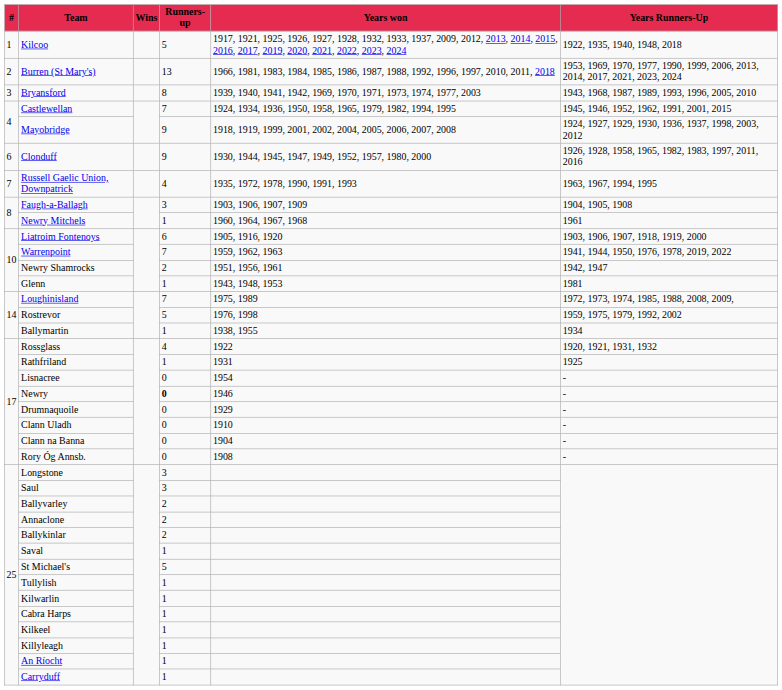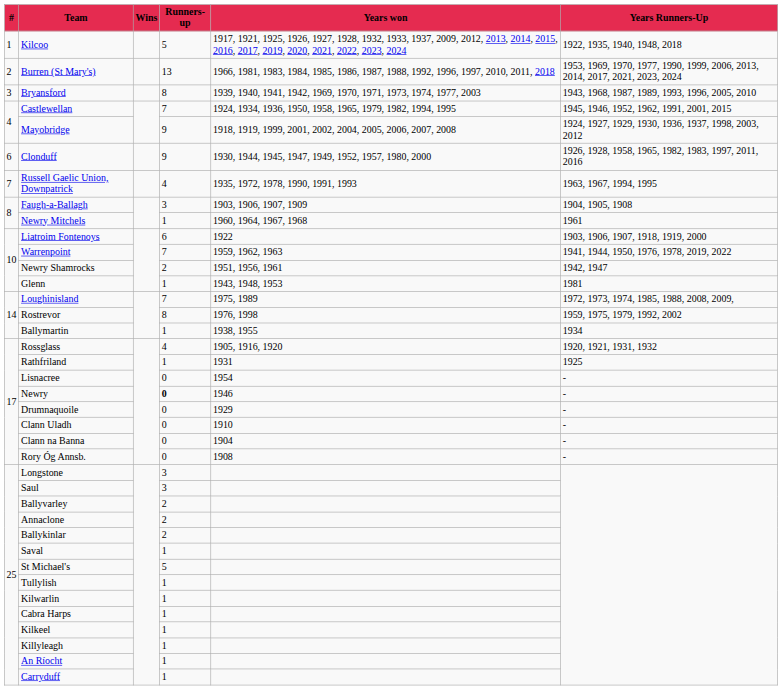(248, 236) 1905, 1916, 1920 -> (223, 236) 1922
(164, 315) 5 -> (164, 315) 8
(223, 346) 1922 -> (248, 346) 1905, 1916, 1920
